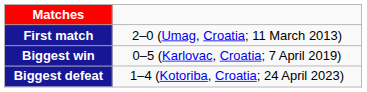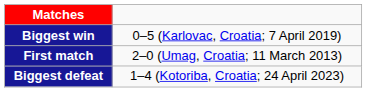rows swapped: (58, 35) <-> (58, 55)
